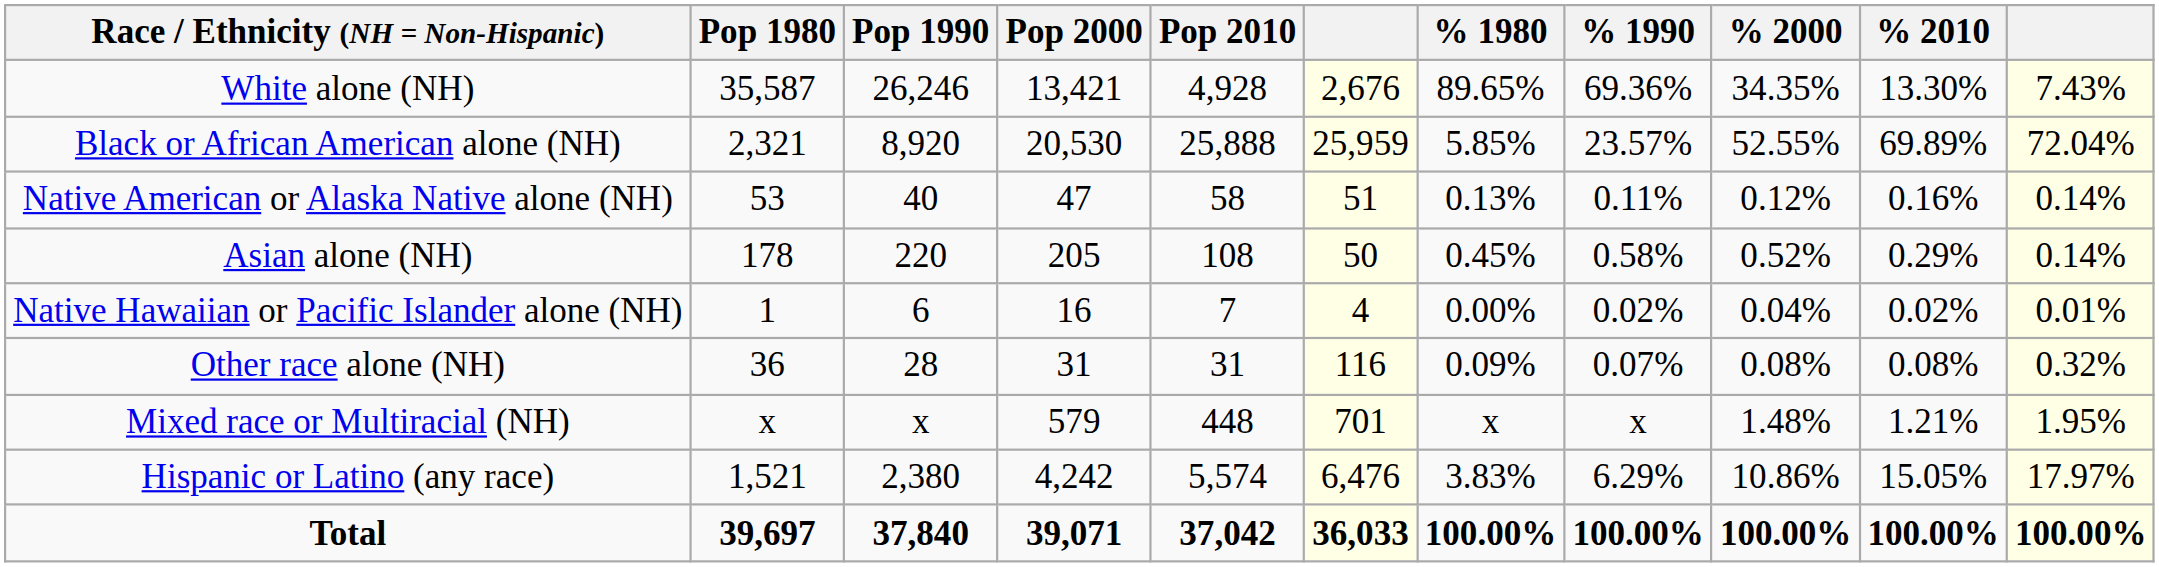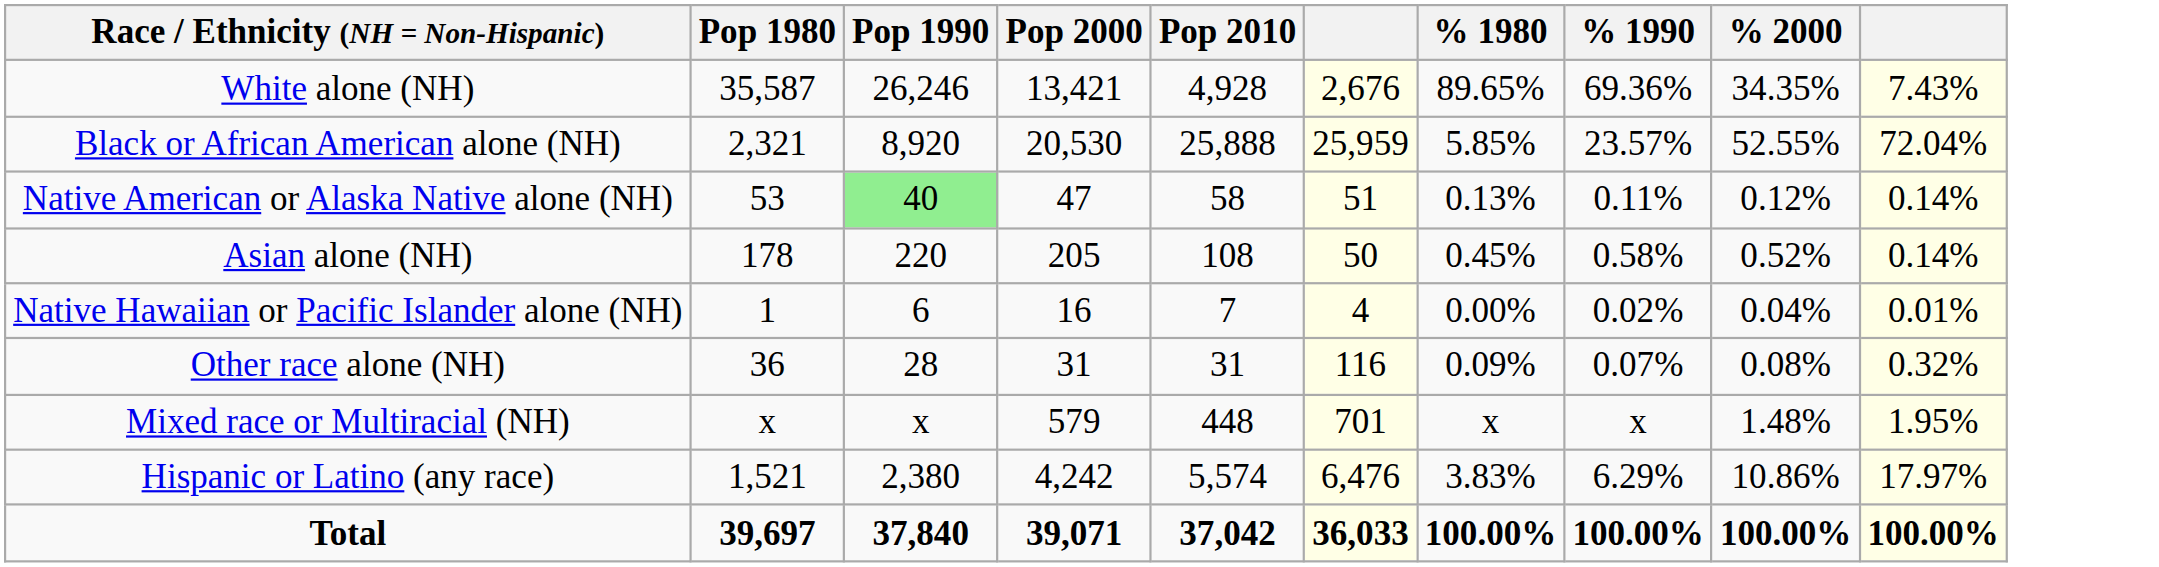- column: (1933, 32)
(921, 198) no background -> (921, 198) lightgreen background
